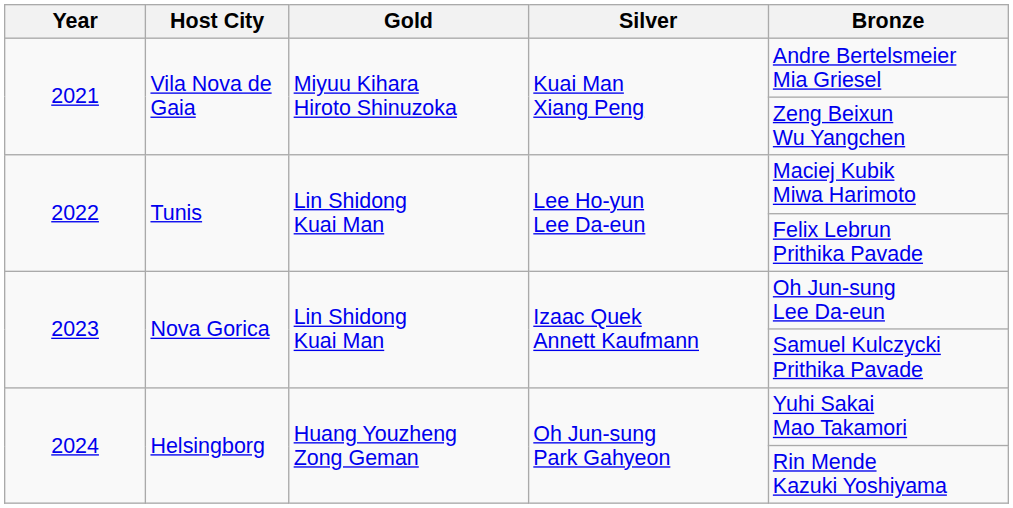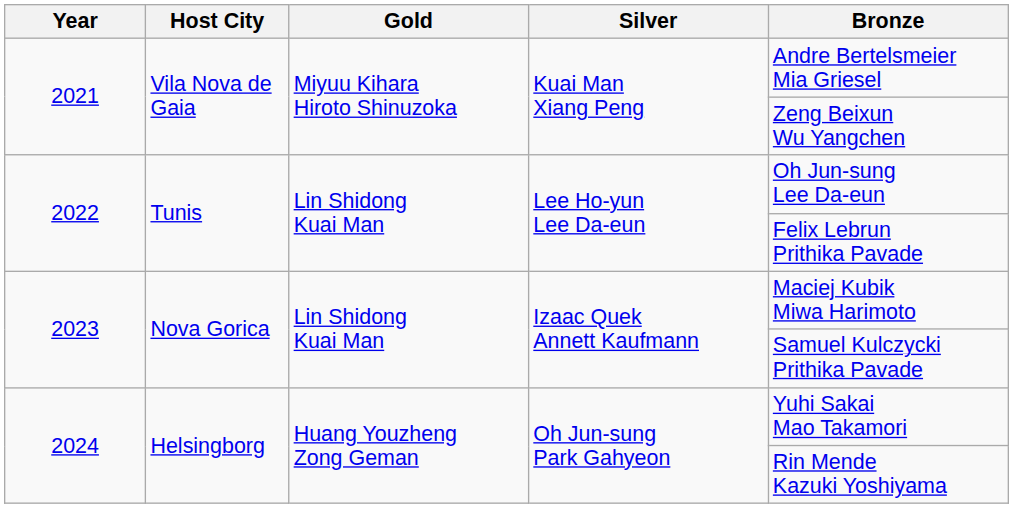(844, 183) Maciej Kubik Miwa Harimoto -> (834, 183) Oh Jun-sung Lee Da-eun
(834, 300) Oh Jun-sung Lee Da-eun -> (844, 300) Maciej Kubik Miwa Harimoto
